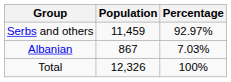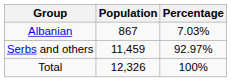rows swapped: (50, 49) <-> (50, 31)
